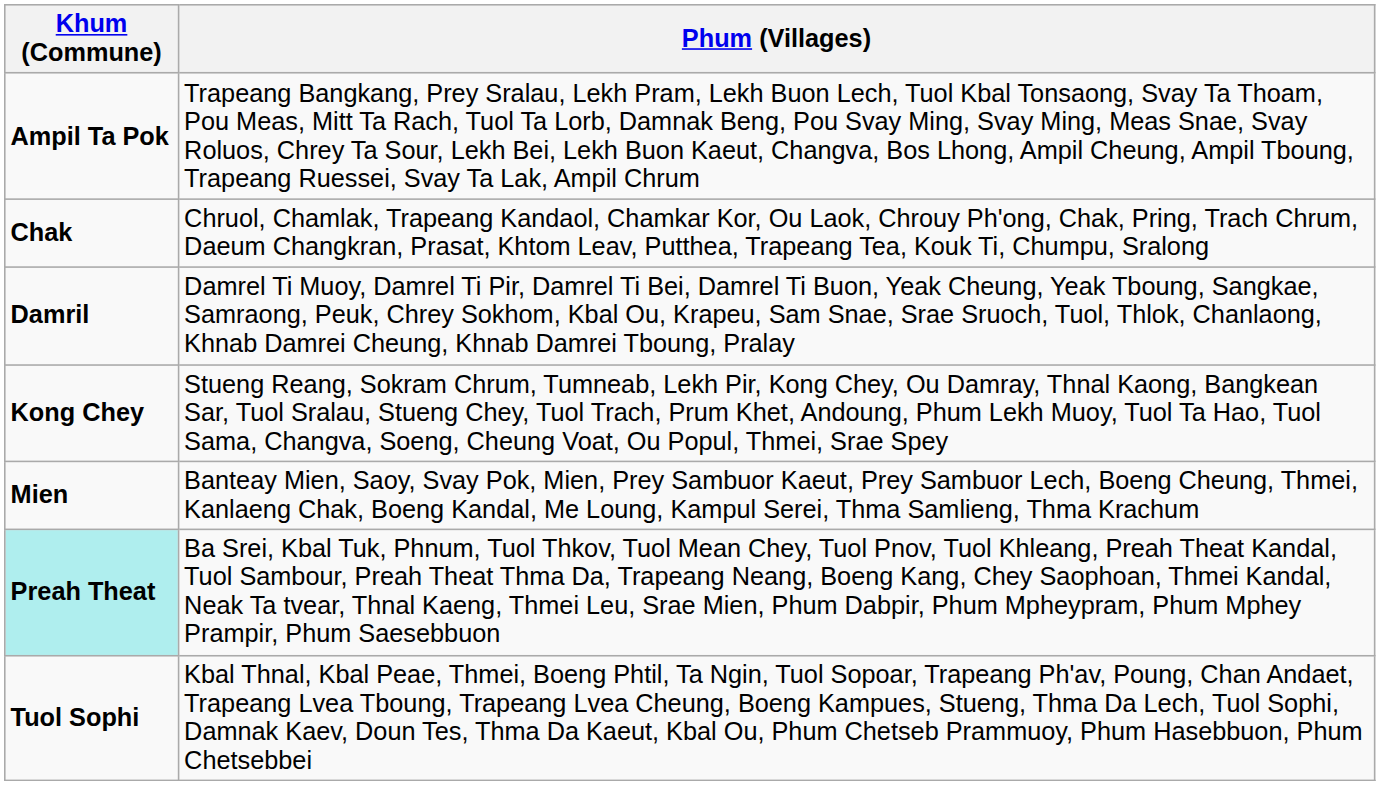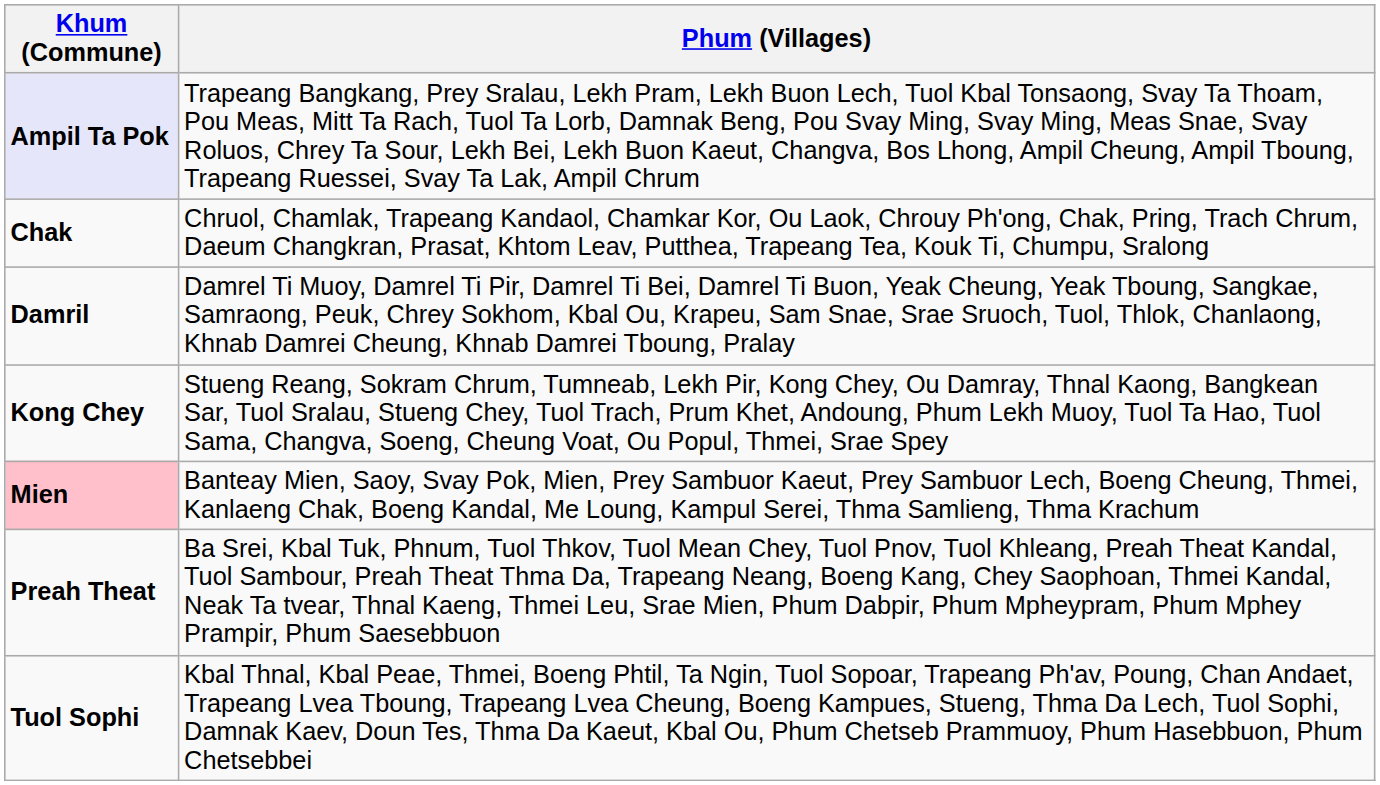(90, 135) no background -> (90, 135) lavender background
(39, 495) no background -> (39, 495) pink background
(83, 592) paleturquoise background -> (83, 592) no background
